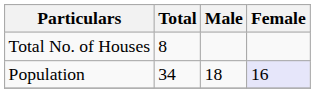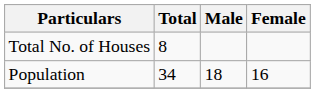(260, 74) lavender background -> (260, 74) no background
